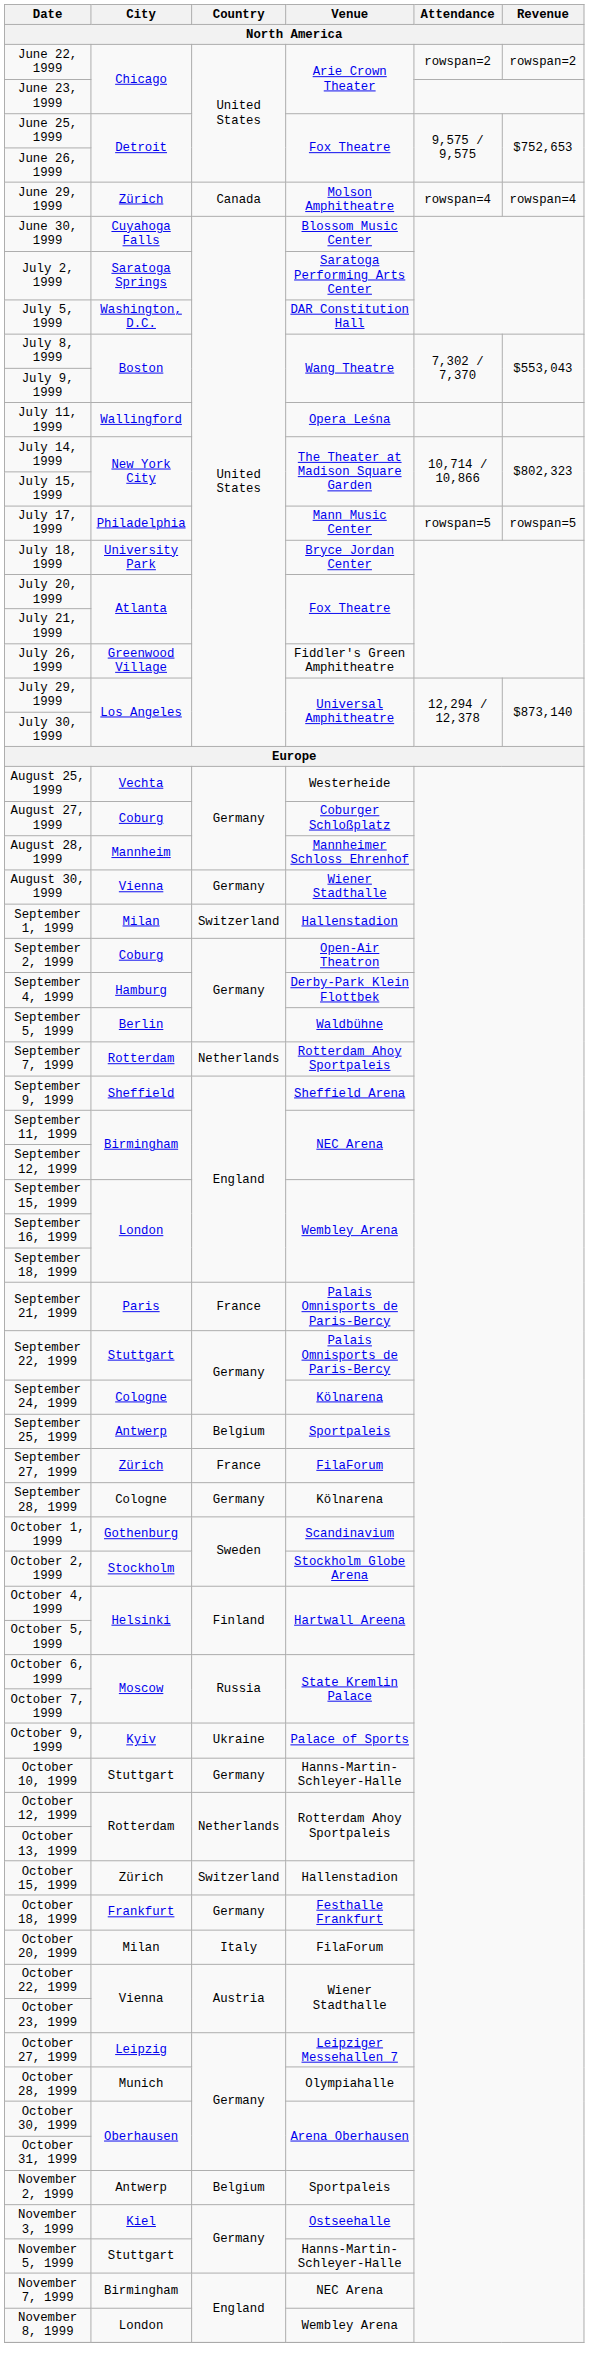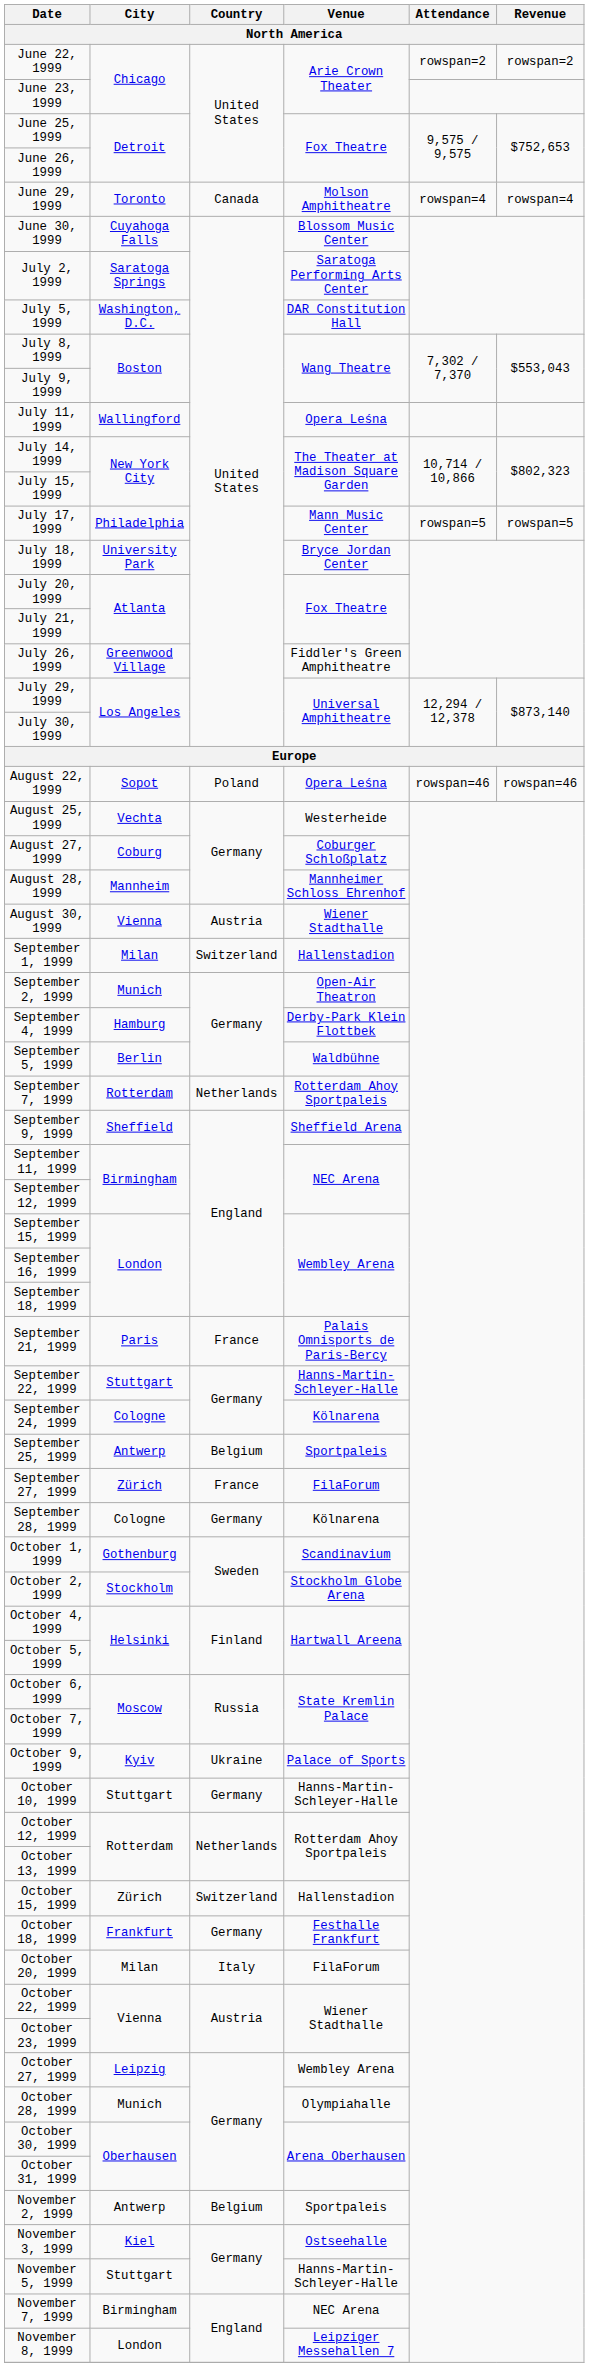(141, 199) Zürich -> (140, 199) Toronto
+ row: (47, 784)
(239, 887) Germany -> (237, 921) Austria
(141, 956) Coburg -> (140, 990) Munich
(350, 1355) Palais Omnisports de Paris-Bercy -> (346, 1383) Hanns-Martin-Schleyer-Halle
(350, 2050) Leipziger Messehallen 7 -> (346, 2070) Wembley Arena
(350, 2325) Wembley Arena -> (346, 2345) Leipziger Messehallen 7
